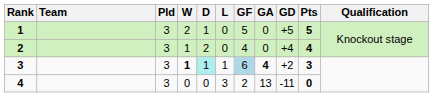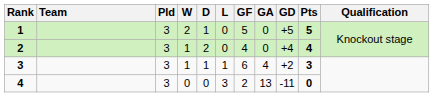(187, 65) bold -> (187, 65) normal
(206, 65) paleturquoise background -> (206, 65) no background
(245, 65) lightblue background -> (245, 65) no background
(266, 65) bold -> (266, 65) normal
